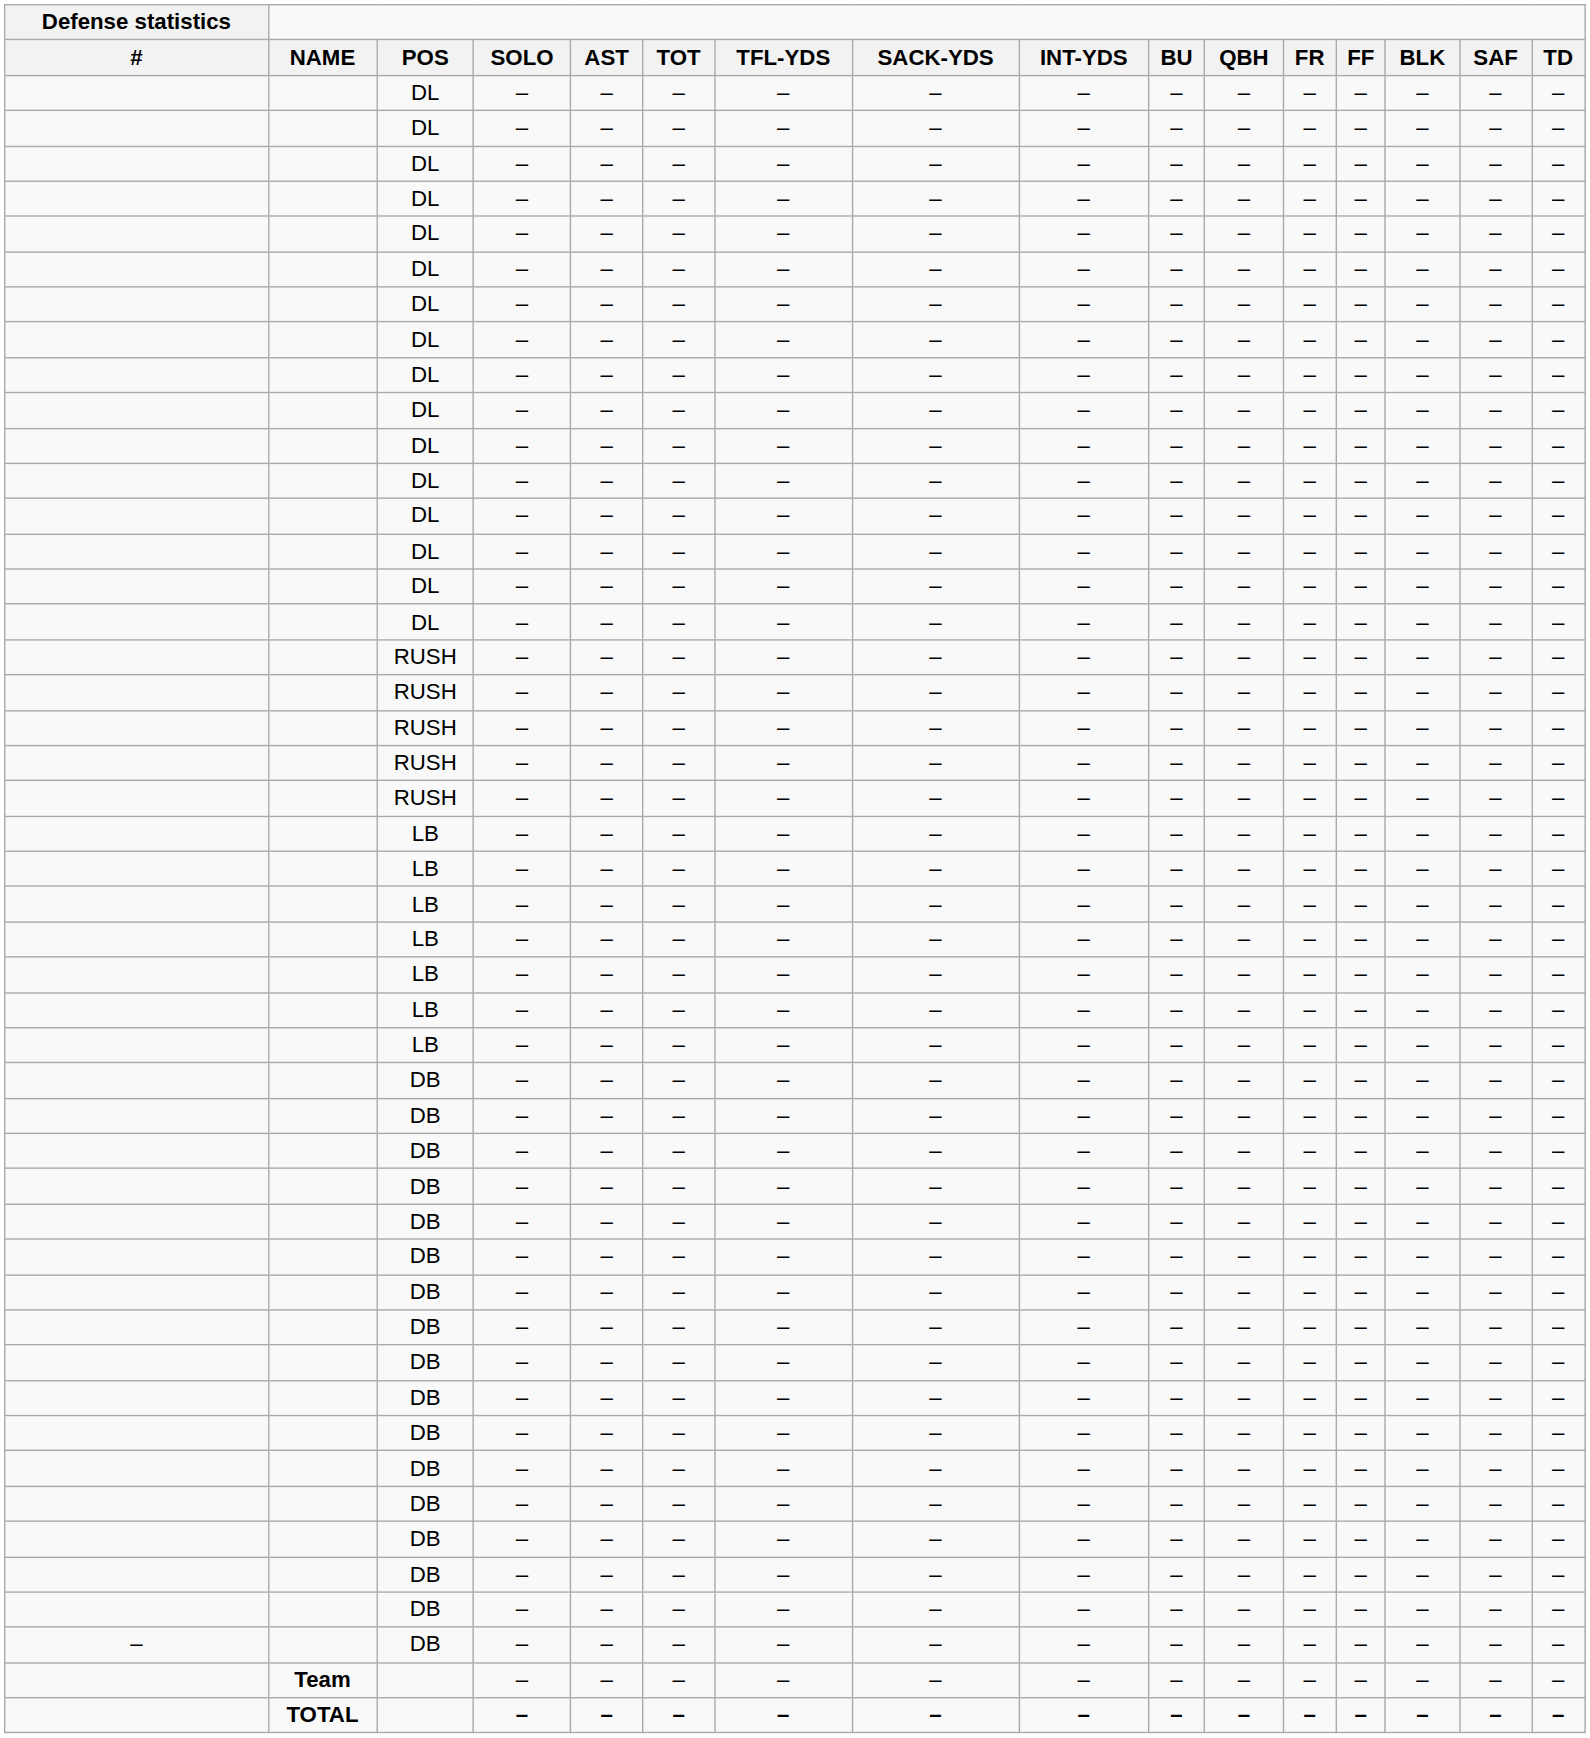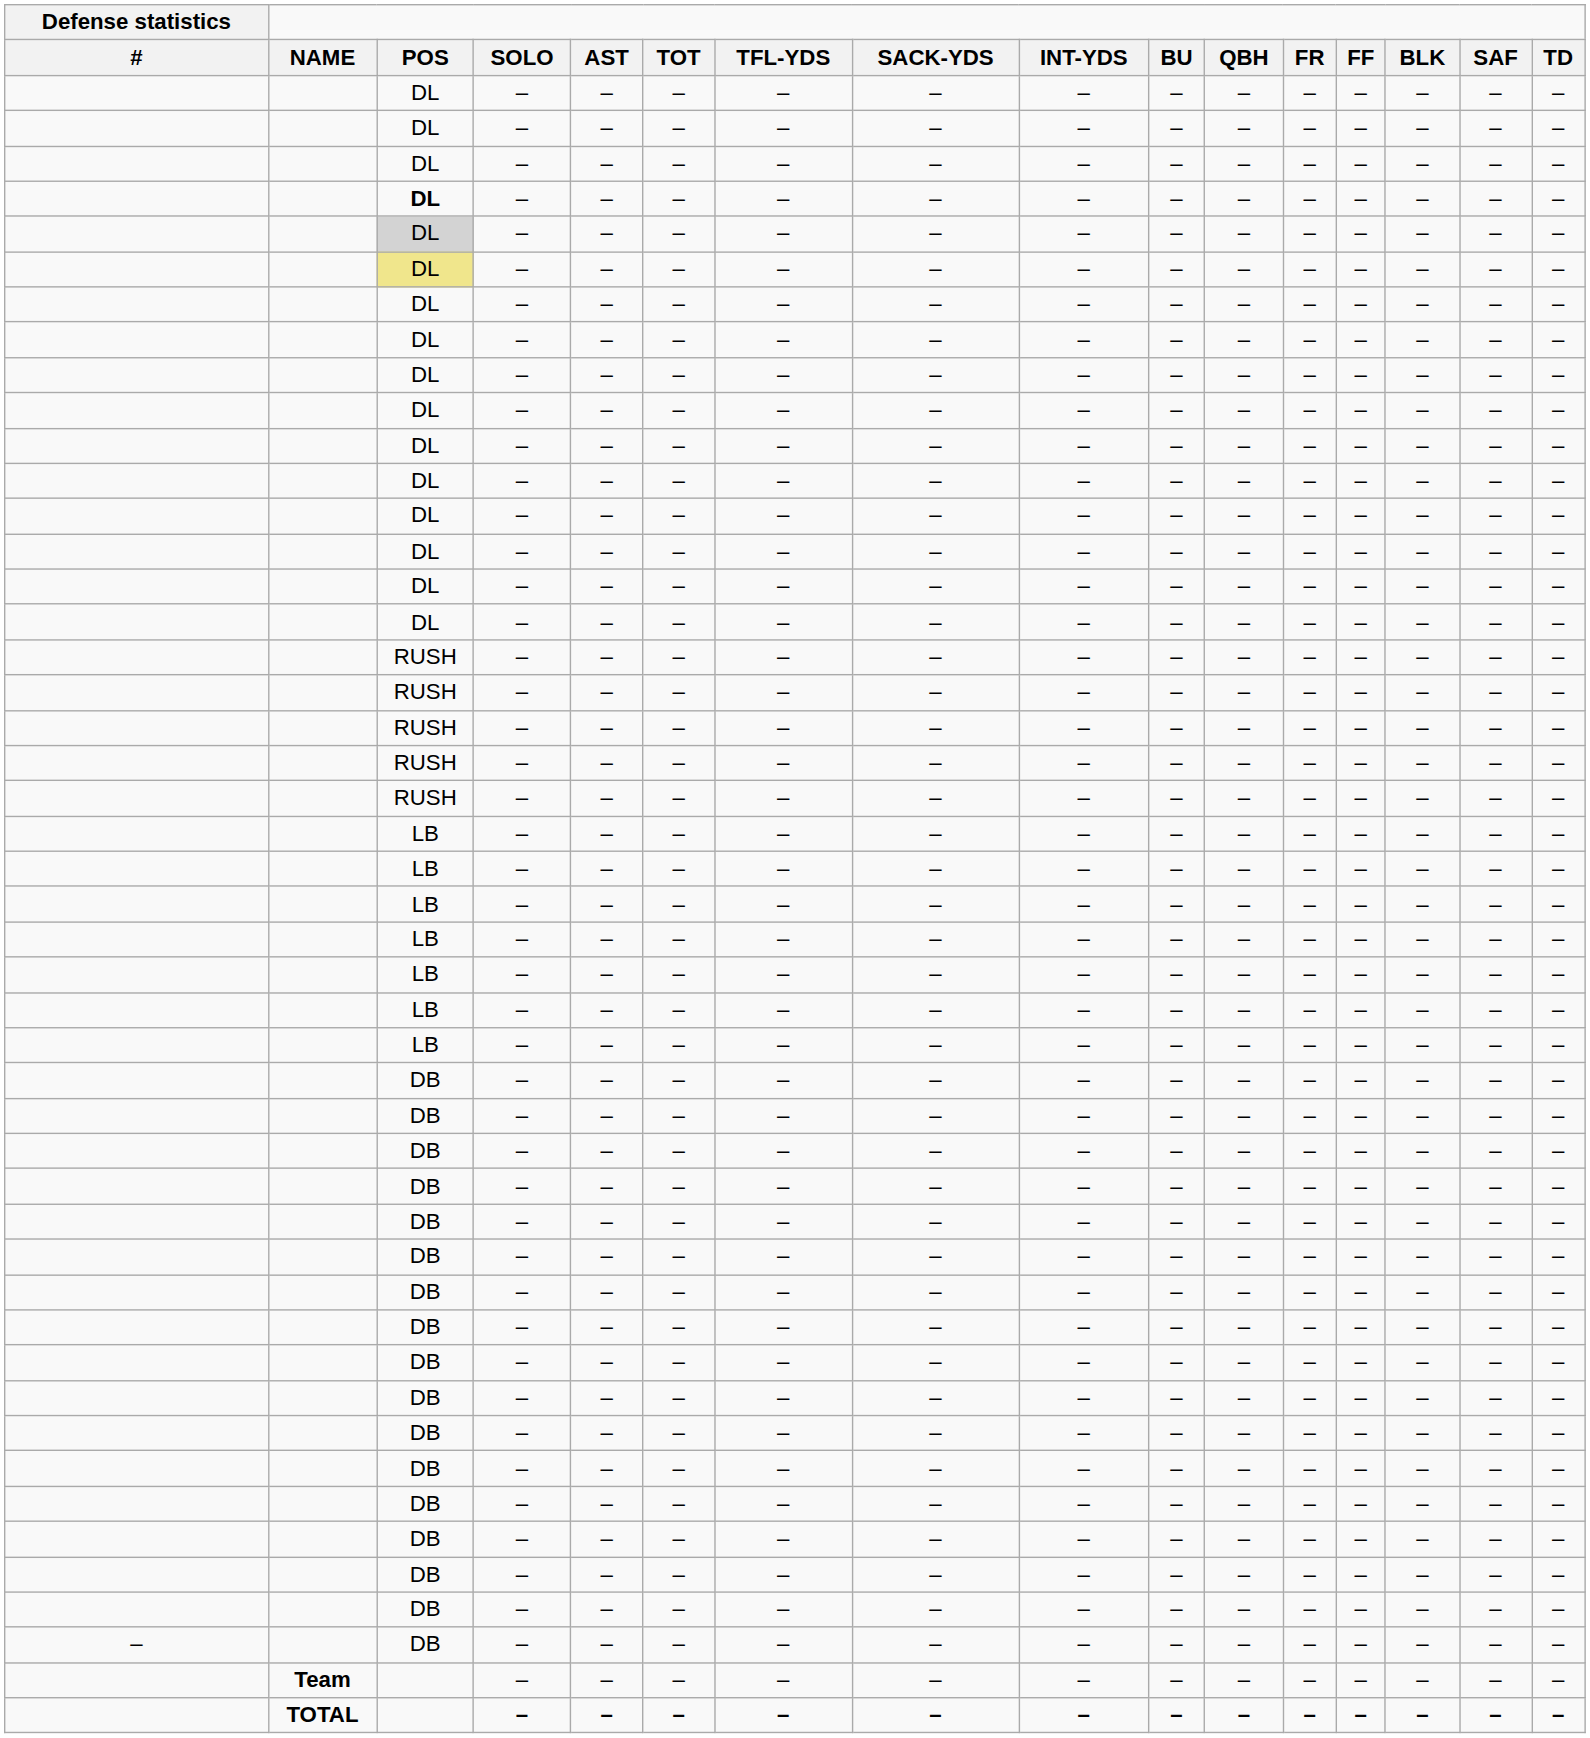(425, 198) normal -> (425, 198) bold
(425, 233) no background -> (425, 233) lightgrey background
(425, 269) no background -> (425, 269) khaki background
